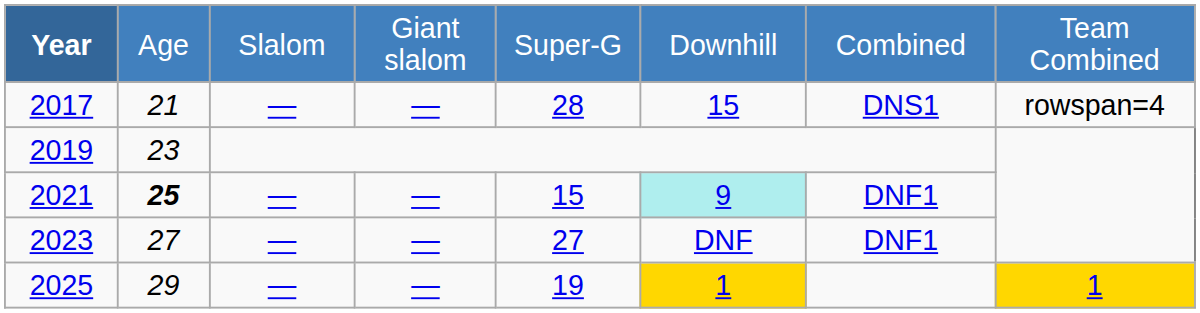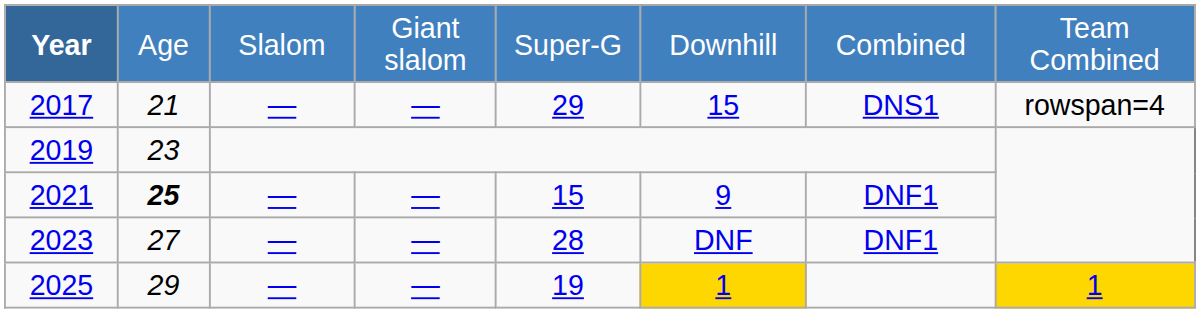(568, 105) 28 -> (568, 105) 29
(723, 195) paleturquoise background -> (723, 195) no background
(568, 241) 27 -> (568, 241) 28
